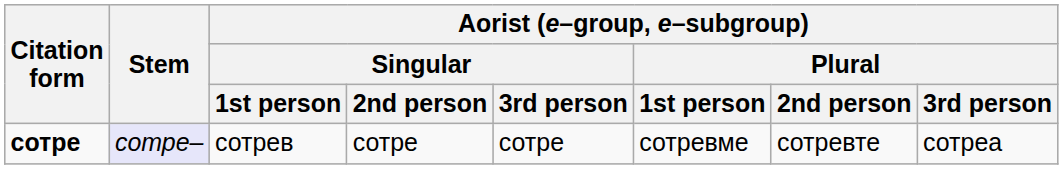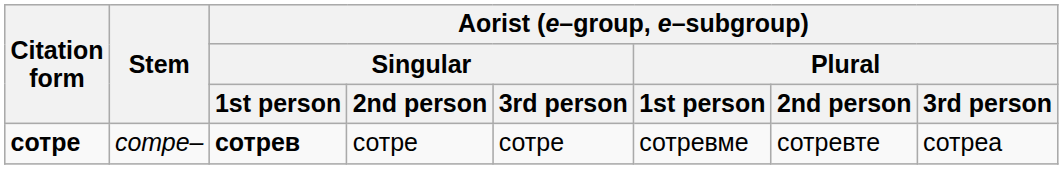(159, 143) lavender background -> (159, 143) no background
(254, 143) normal -> (258, 143) bold
